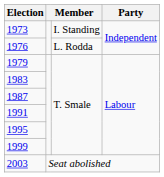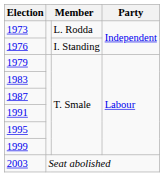(77, 29) I. Standing -> (73, 29) L. Rodda
(73, 46) L. Rodda -> (77, 46) I. Standing
